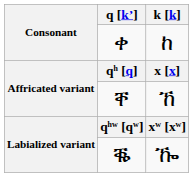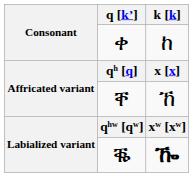(167, 155) normal -> (167, 155) bold
